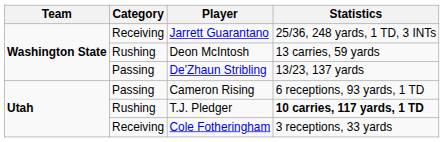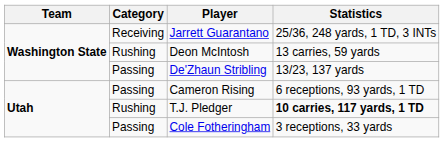(138, 127) Receiving -> (133, 127) Passing
